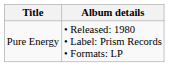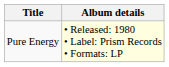(113, 41) no background -> (113, 41) lightyellow background
